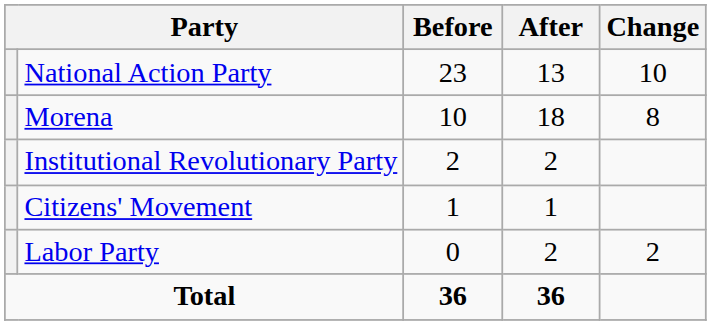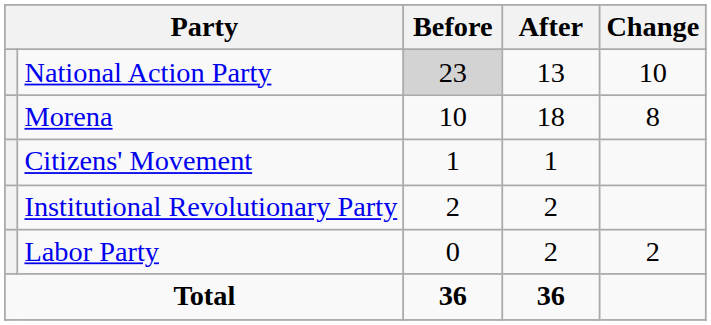(453, 71) no background -> (453, 71) lightgrey background
rows swapped: (211, 161) <-> (138, 206)
